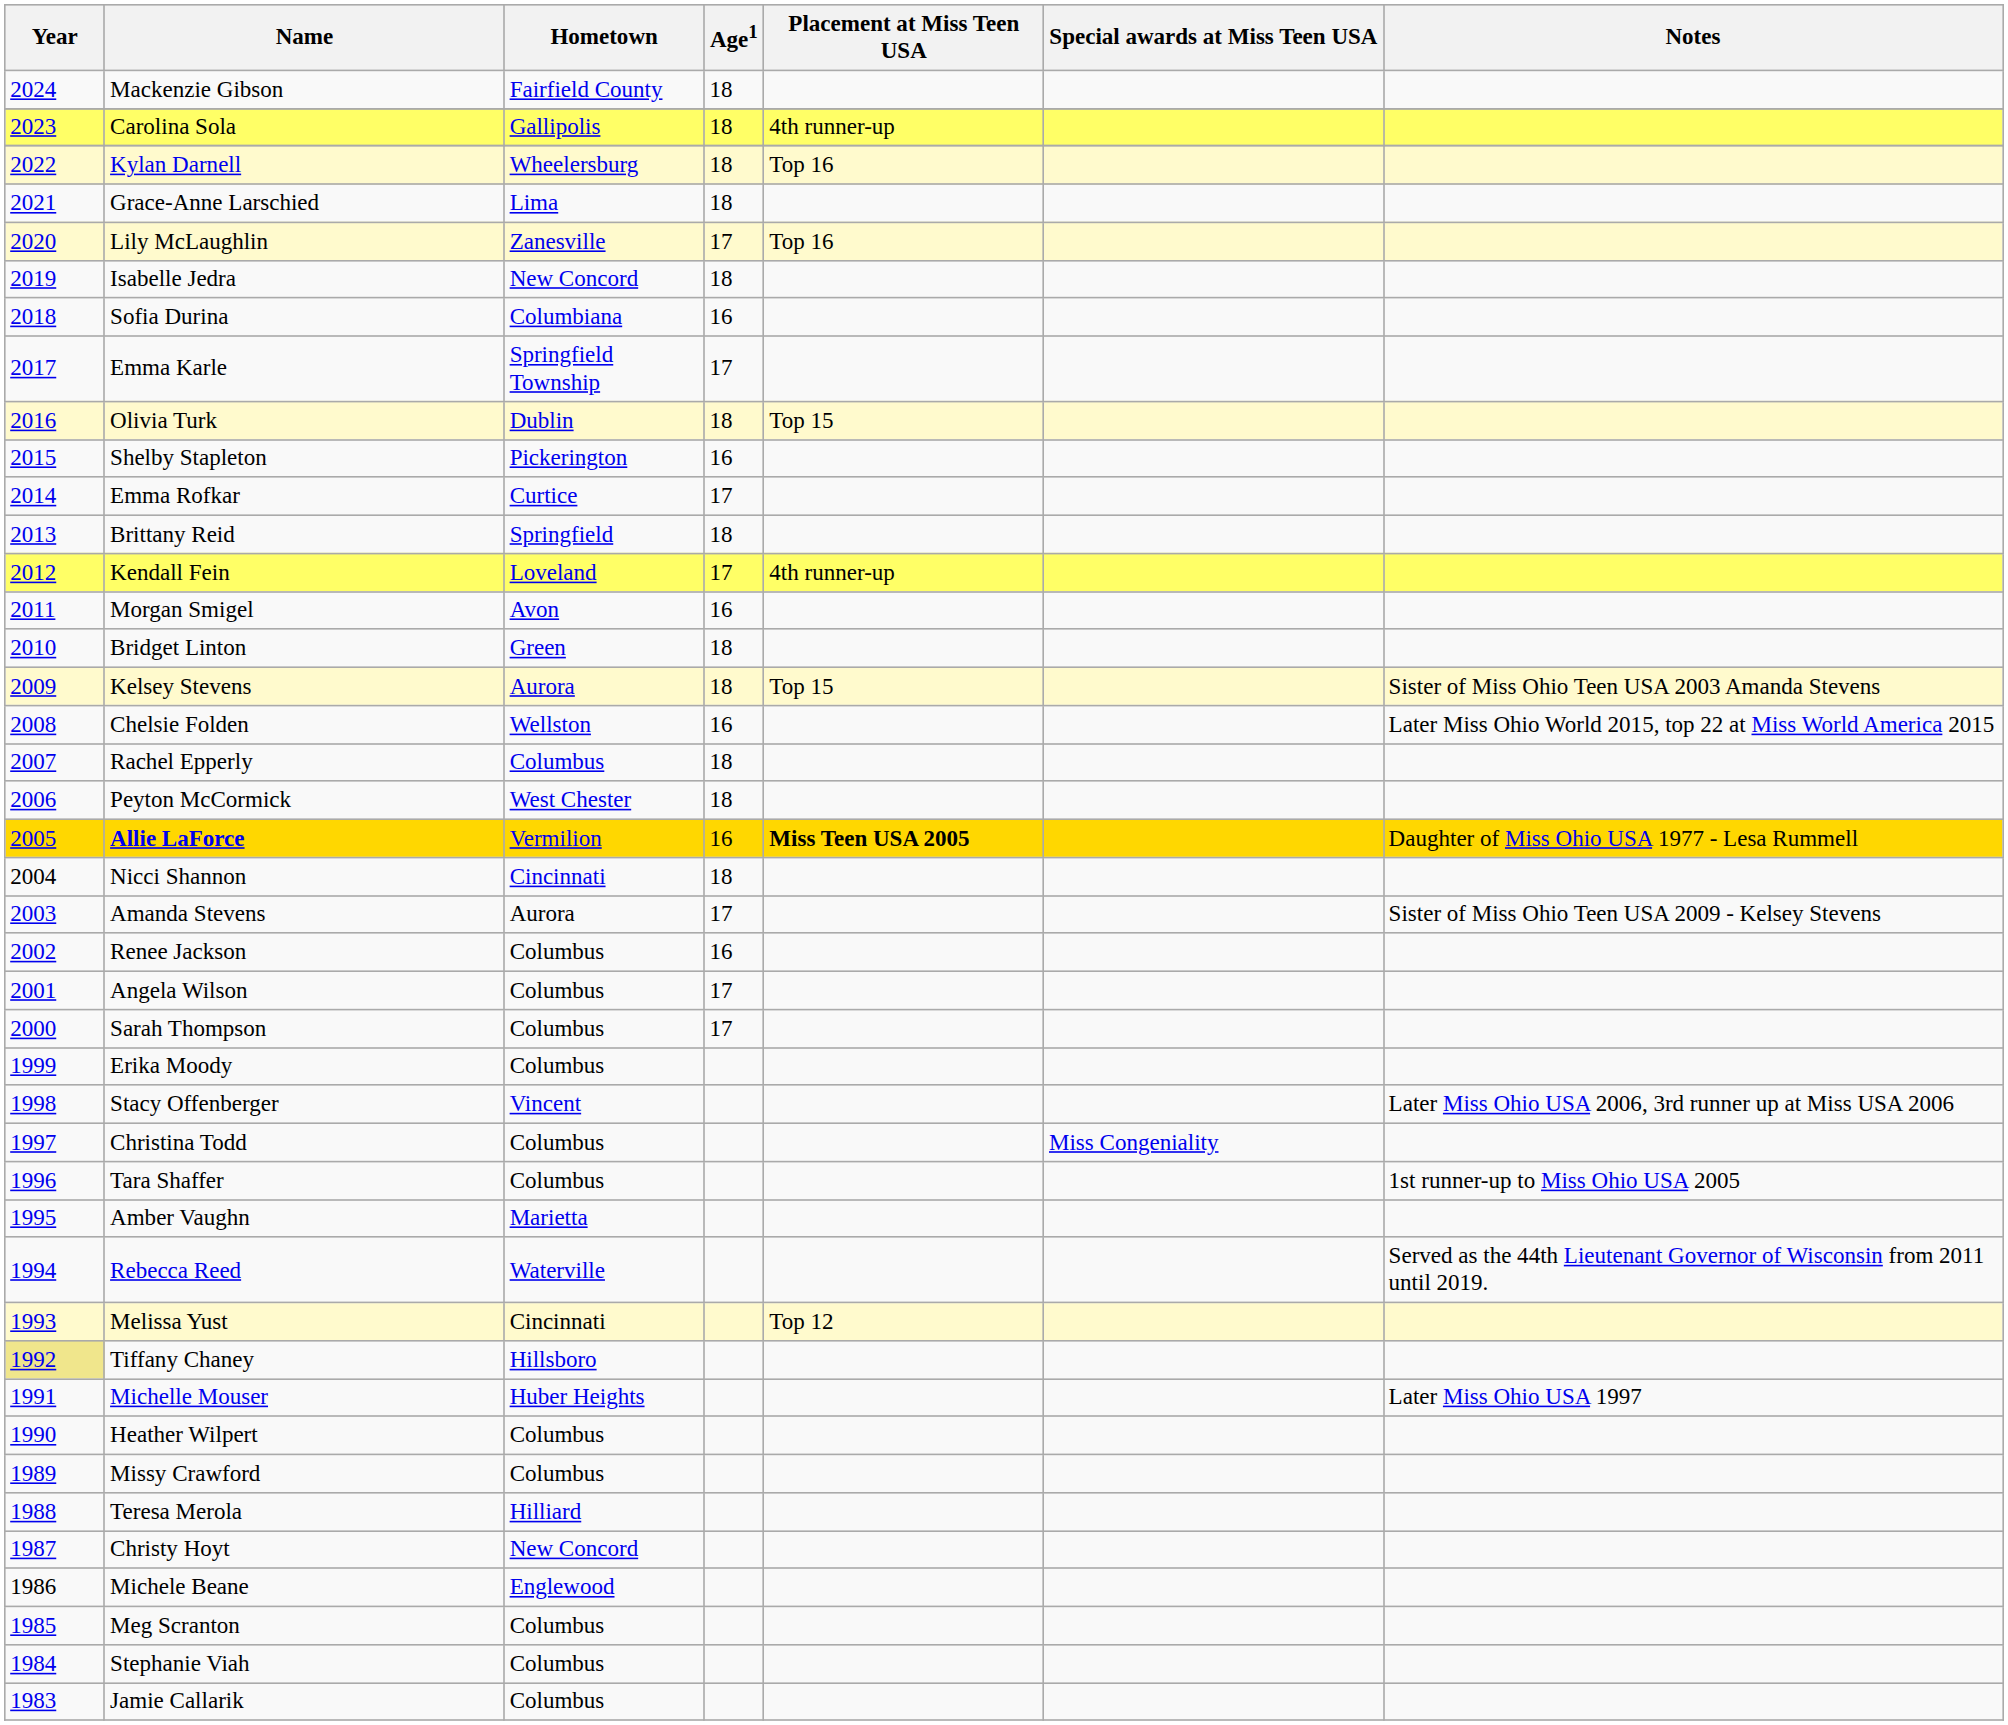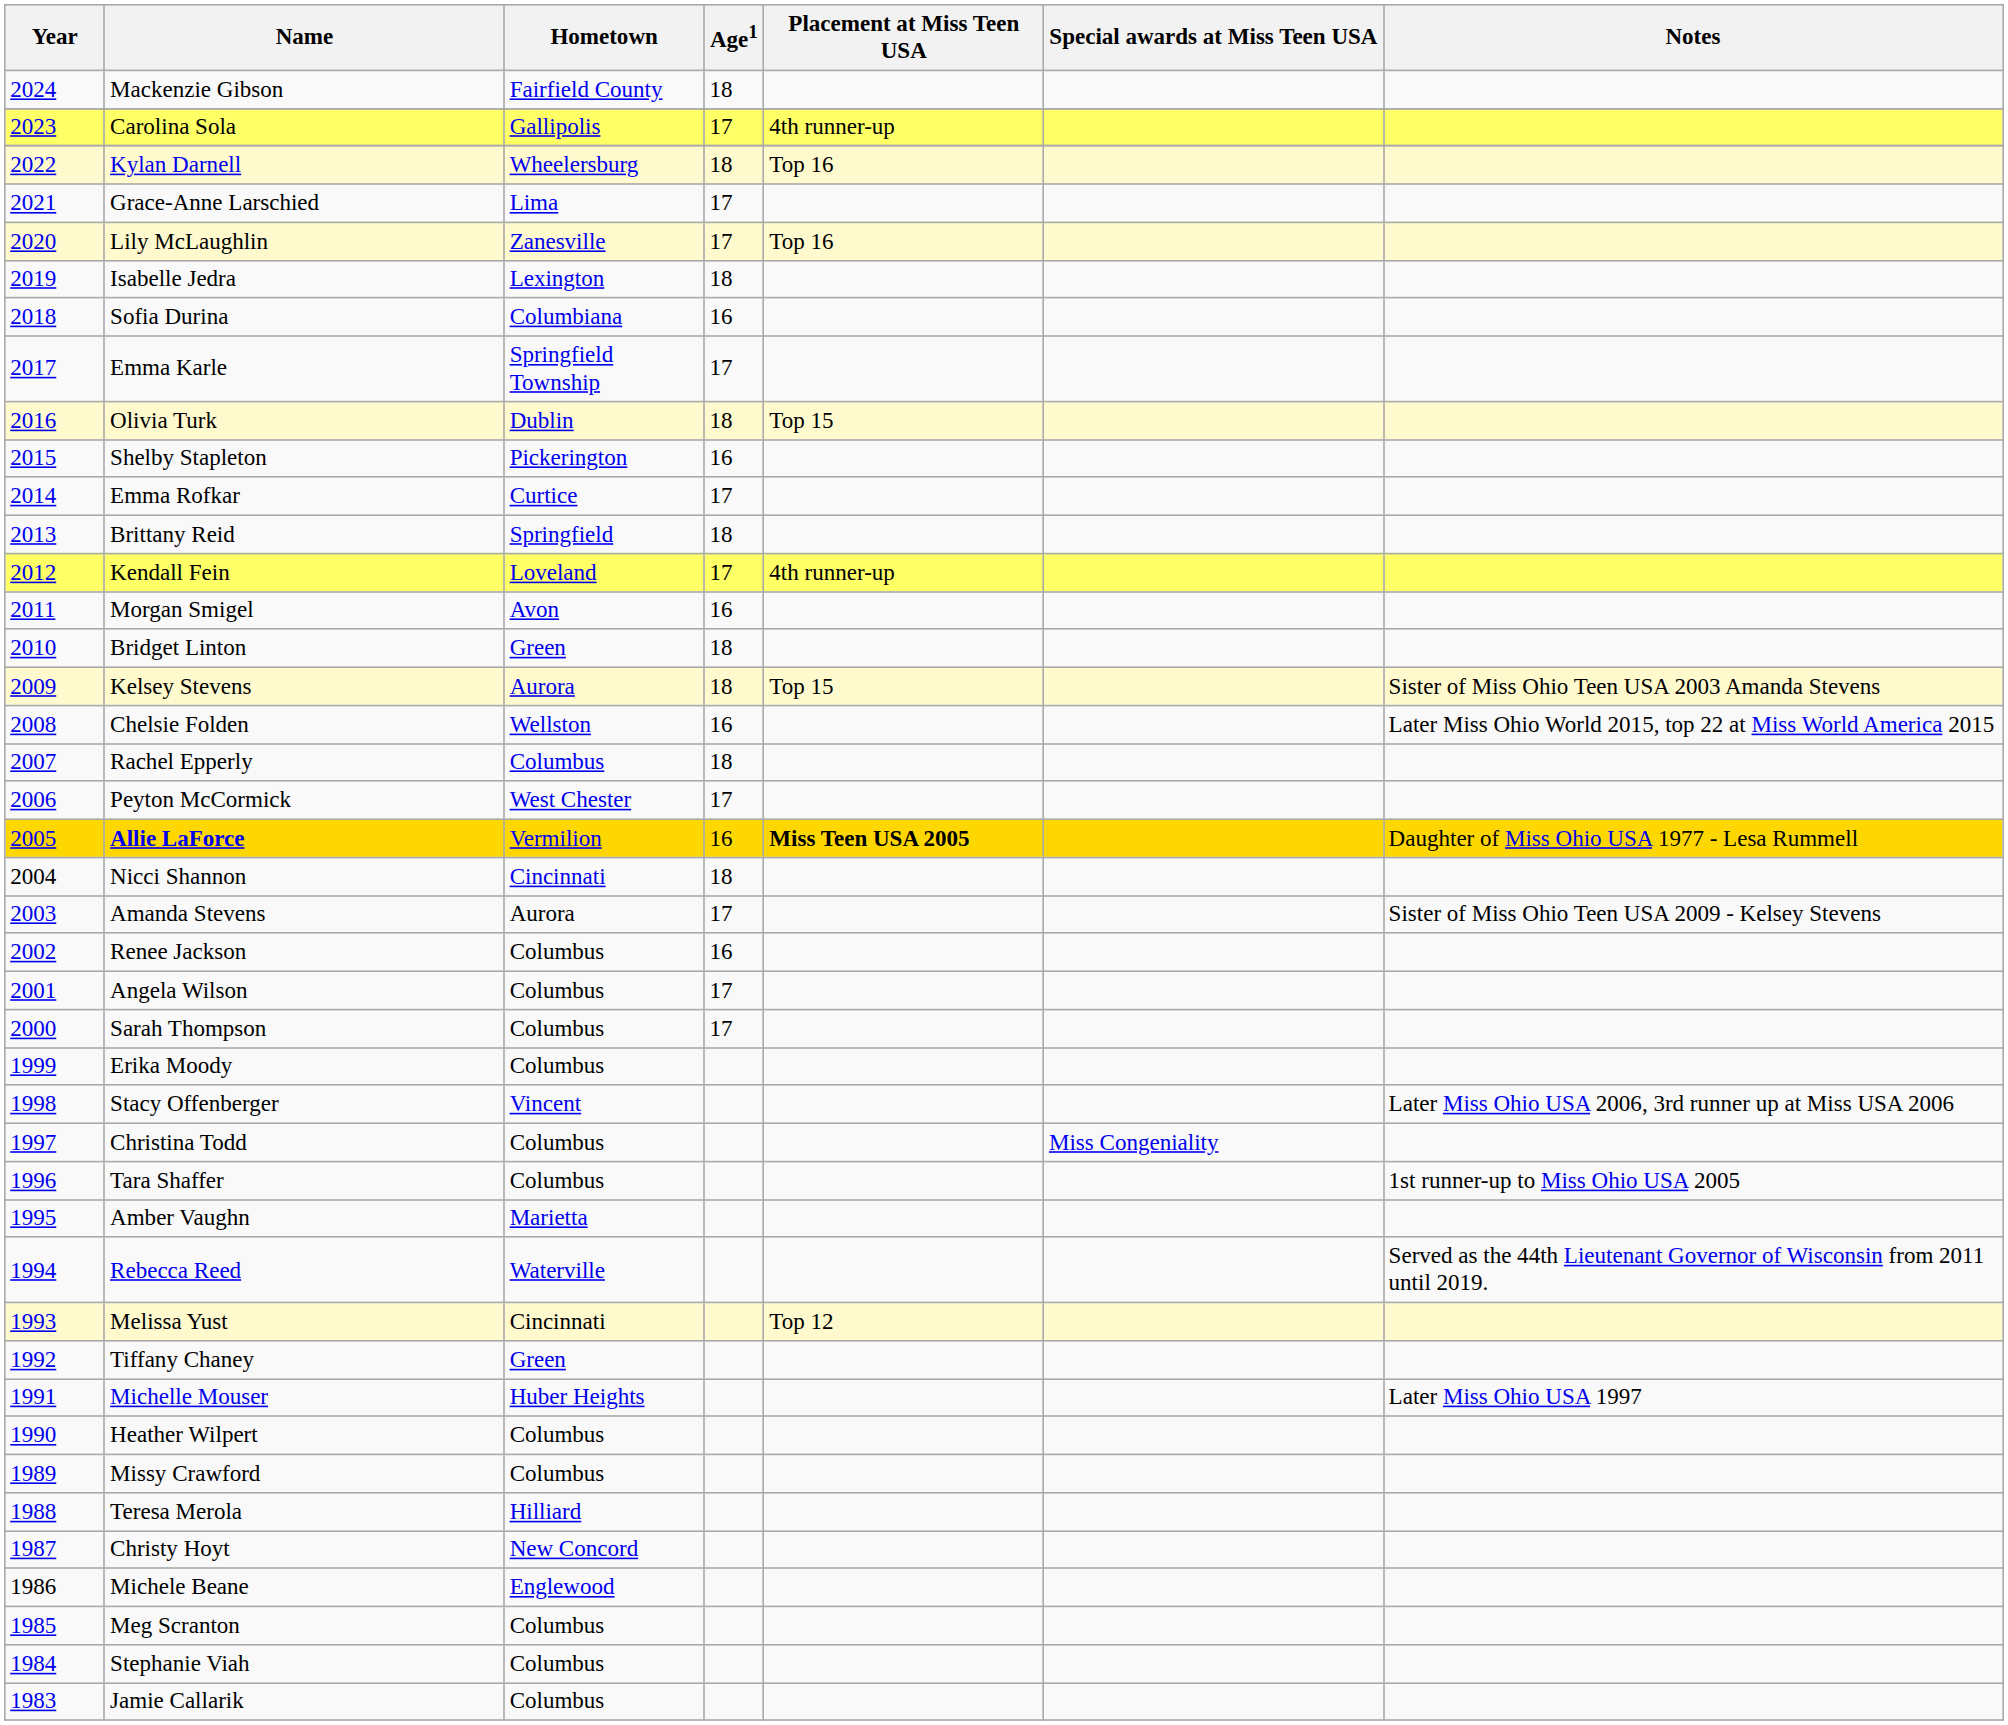(721, 127) 18 -> (721, 127) 17
(721, 203) 18 -> (721, 203) 17
(574, 279) New Concord -> (557, 279) Lexington
(721, 800) 18 -> (721, 800) 17
(33, 1359) khaki background -> (33, 1359) no background
(553, 1359) Hillsboro -> (538, 1359) Green
